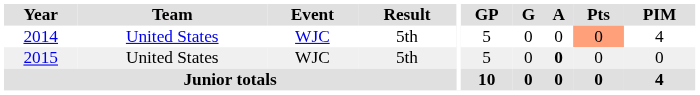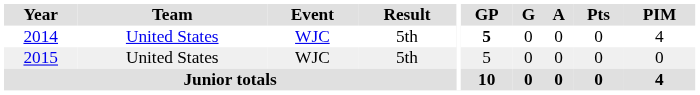(487, 36) normal -> (487, 36) bold
(598, 36) lightsalmon background -> (598, 36) no background
(559, 57) bold -> (559, 57) normal
